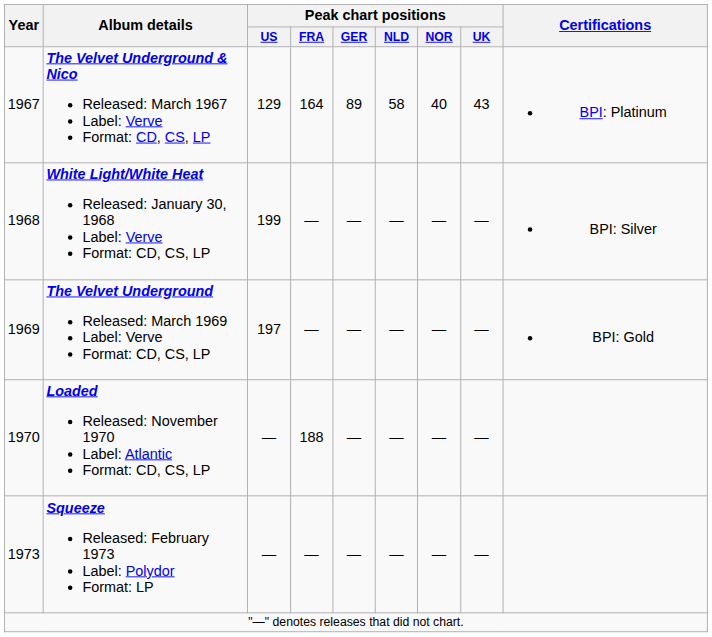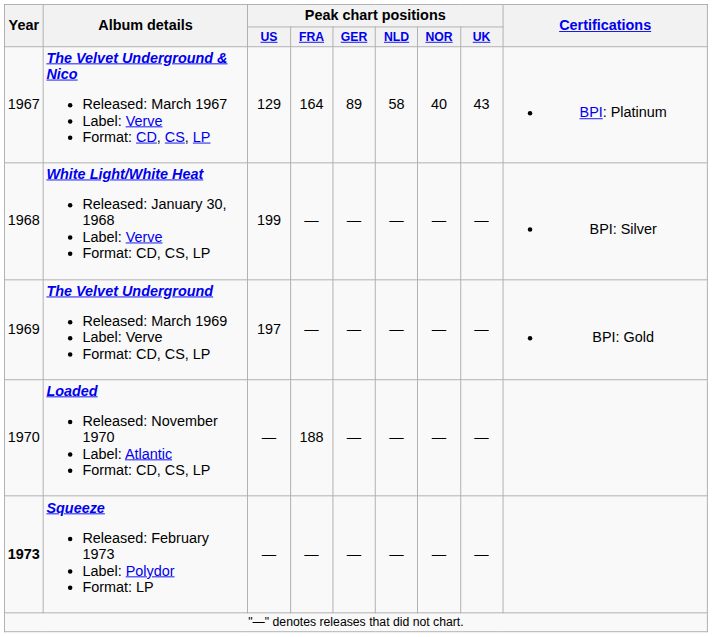(24, 554) normal -> (24, 554) bold
